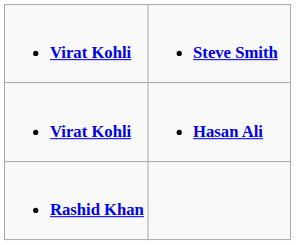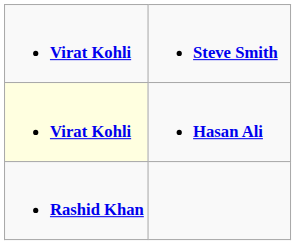(76, 131) no background -> (76, 131) lightyellow background
